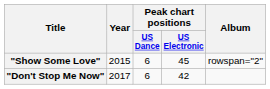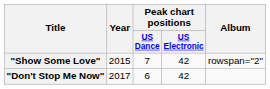(147, 60) 6 -> (147, 60) 7
(184, 60) 45 -> (184, 60) 42
